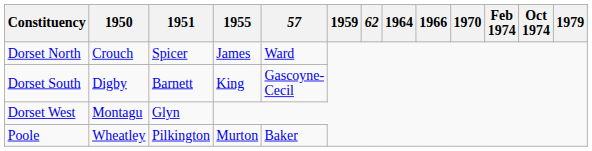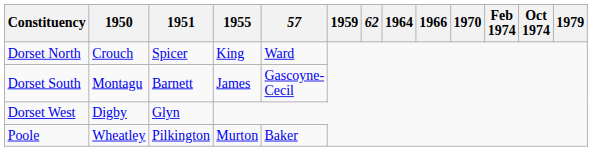(233, 53) James -> (230, 53) King
(110, 83) Digby -> (117, 83) Montagu
(230, 83) King -> (233, 83) James
(117, 113) Montagu -> (110, 113) Digby
